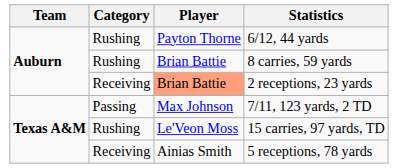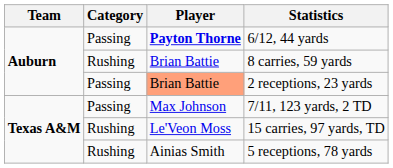(116, 38) Rushing -> (109, 38) Passing
(199, 38) normal -> (195, 38) bold
(121, 83) Receiving -> (109, 83) Passing
(121, 151) Receiving -> (111, 151) Rushing
